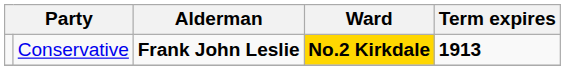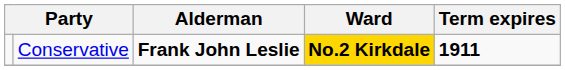(460, 49) 1913 -> (459, 49) 1911
